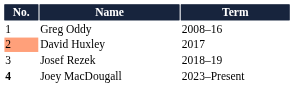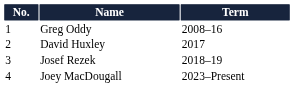(8, 44) lightsalmon background -> (8, 44) no background
(8, 76) bold -> (8, 76) normal
